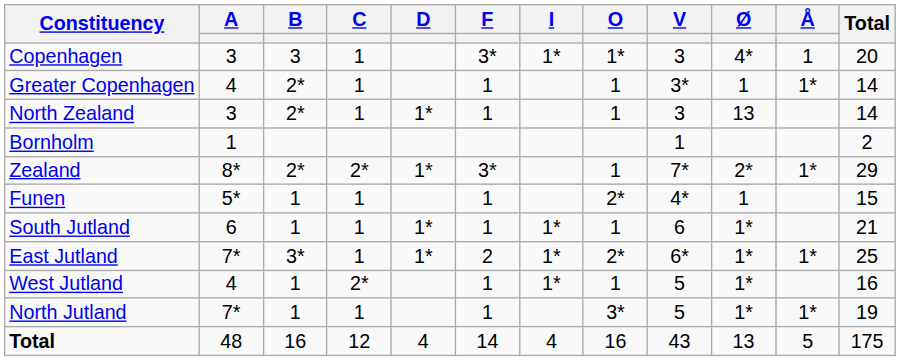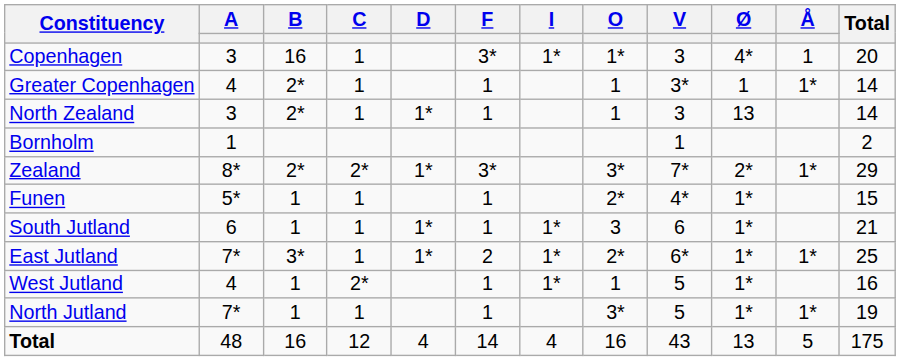(295, 57) 3 -> (295, 57) 16
(615, 171) 1 -> (615, 171) 3*
(744, 199) 1 -> (744, 199) 1*
(615, 228) 1 -> (615, 228) 3
